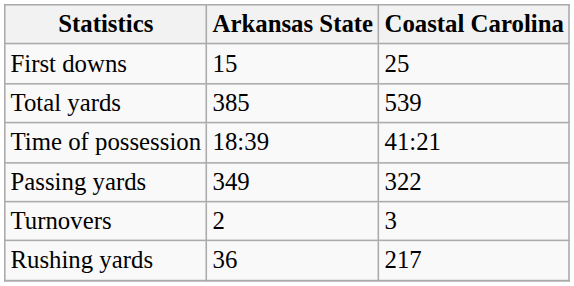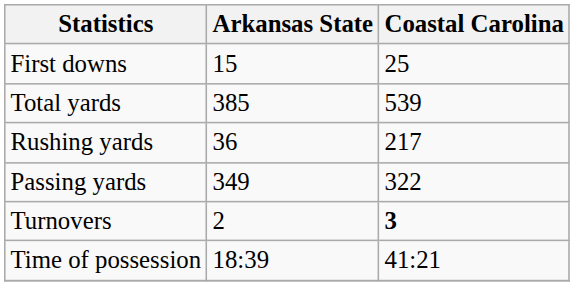rows swapped: (82, 260) <-> (106, 142)
(391, 220) normal -> (391, 220) bold
